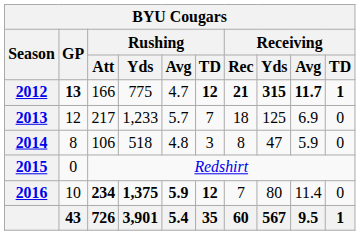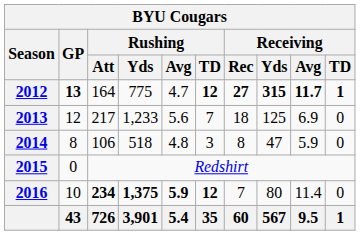(103, 92) 166 -> (103, 92) 164
(241, 92) 21 -> (241, 92) 27
(178, 117) 5.7 -> (178, 117) 5.6
